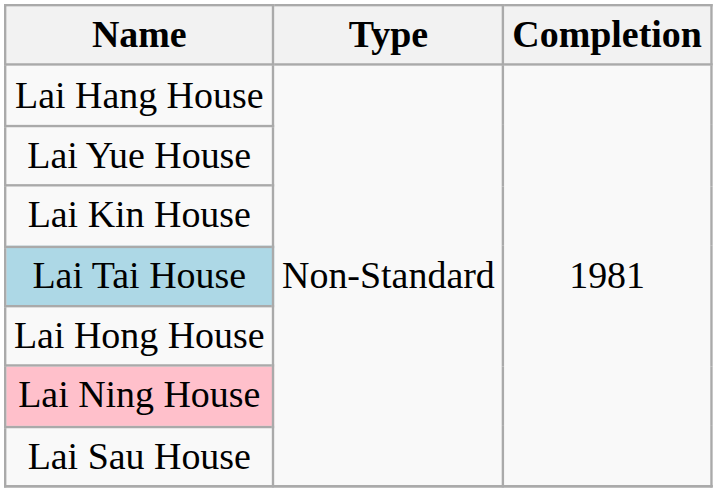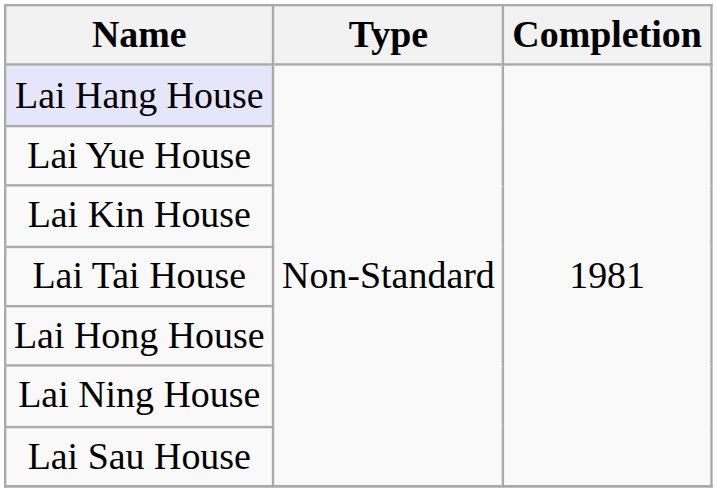(139, 94) no background -> (139, 94) lavender background
(139, 275) lightblue background -> (139, 275) no background
(139, 395) pink background -> (139, 395) no background
